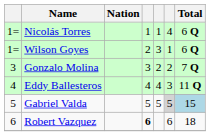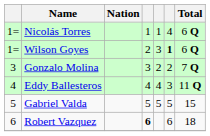(170, 49) normal -> (170, 49) bold
(170, 103) lightgrey background -> (170, 103) no background
(190, 103) lightblue background -> (190, 103) no background
